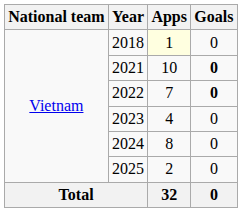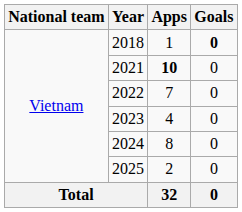(169, 42) lightyellow background -> (169, 42) no background
(214, 42) normal -> (214, 42) bold
(169, 67) normal -> (169, 67) bold
(214, 67) bold -> (214, 67) normal
(214, 93) bold -> (214, 93) normal
